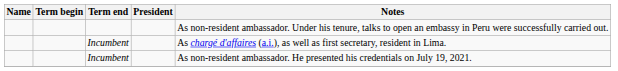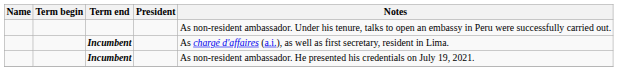(108, 43) normal -> (110, 43) bold
(108, 58) normal -> (110, 58) bold
